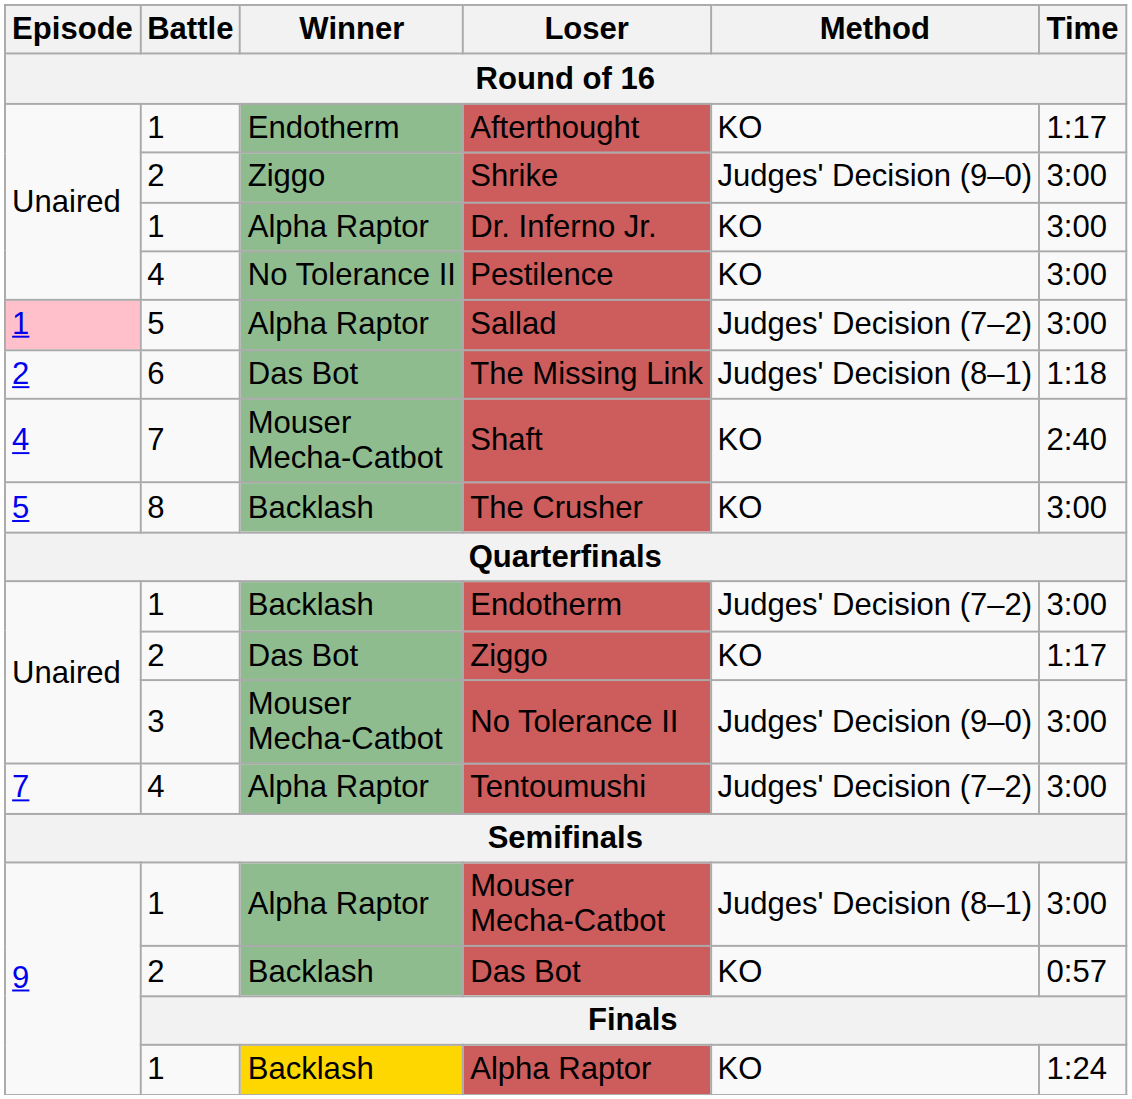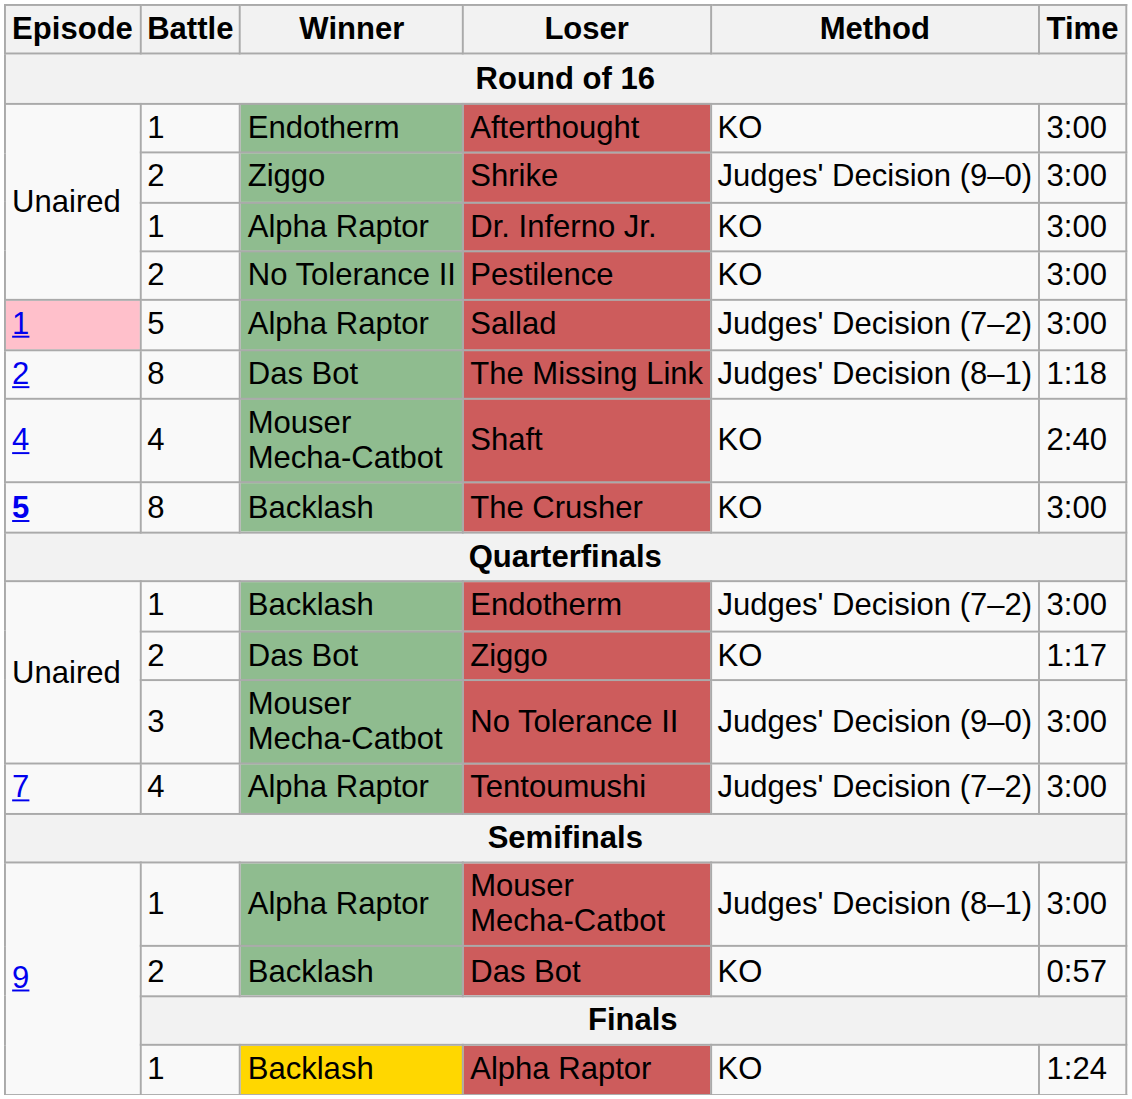(1077, 127) 1:17 -> (1077, 127) 3:00
(156, 275) 4 -> (156, 275) 2
(156, 373) 6 -> (156, 373) 8
(156, 440) 7 -> (156, 440) 4
(21, 507) normal -> (21, 507) bold
